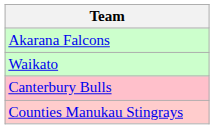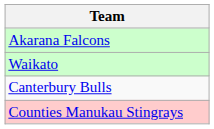(60, 87) pink background -> (60, 87) no background
